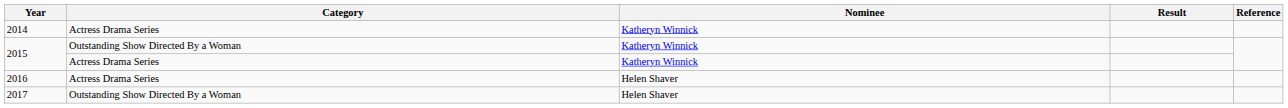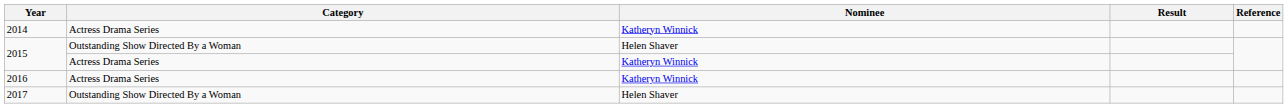(660, 45) Katheryn Winnick -> (650, 45) Helen Shaver
(650, 78) Helen Shaver -> (660, 78) Katheryn Winnick
